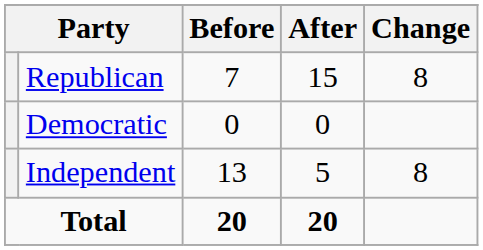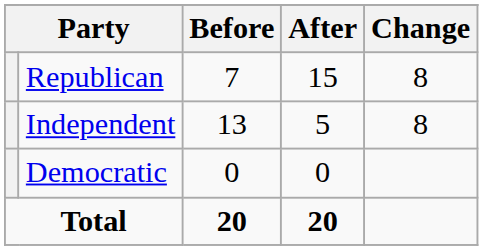rows swapped: (96, 124) <-> (101, 172)
